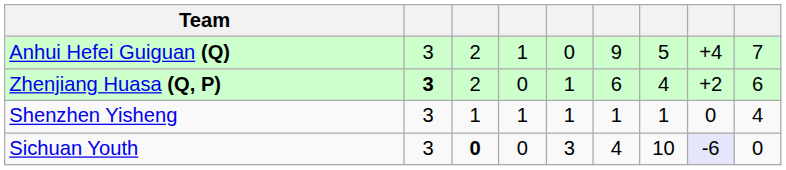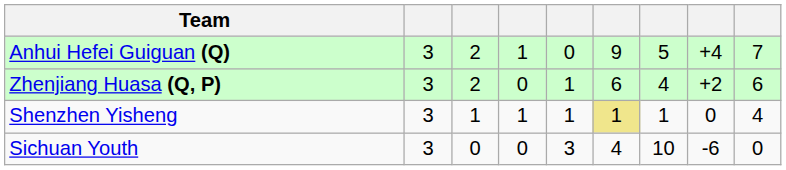(428, 84) bold -> (428, 84) normal
(616, 116) no background -> (616, 116) khaki background
(475, 148) bold -> (475, 148) normal
(711, 148) lavender background -> (711, 148) no background
